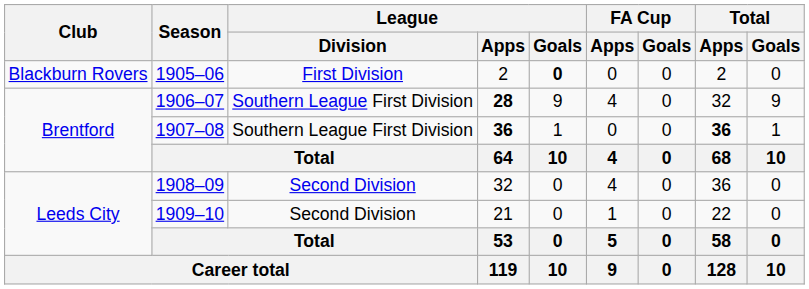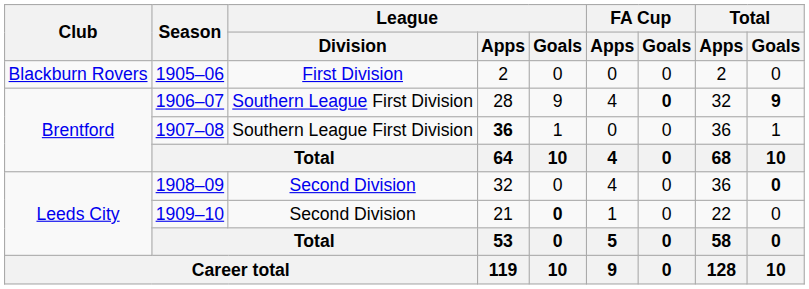(558, 74) bold -> (558, 74) normal
(503, 102) bold -> (503, 102) normal
(667, 102) normal -> (667, 102) bold
(776, 102) normal -> (776, 102) bold
(721, 130) bold -> (721, 130) normal
(776, 185) normal -> (776, 185) bold
(558, 213) normal -> (558, 213) bold
